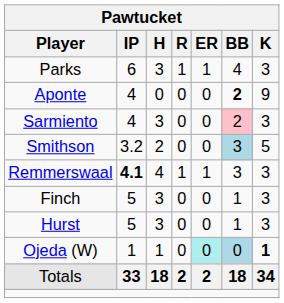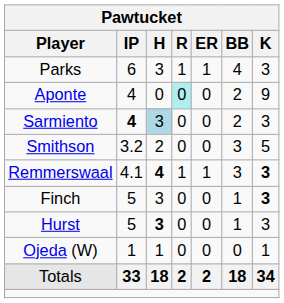(182, 95) no background -> (182, 95) paleturquoise background
(237, 95) bold -> (237, 95) normal
(131, 121) normal -> (131, 121) bold
(159, 121) no background -> (159, 121) lightblue background
(237, 121) pink background -> (237, 121) no background
(237, 147) lightblue background -> (237, 147) no background
(131, 173) bold -> (131, 173) normal
(159, 173) normal -> (159, 173) bold
(266, 173) normal -> (266, 173) bold
(266, 198) normal -> (266, 198) bold
(159, 224) normal -> (159, 224) bold
(207, 250) paleturquoise background -> (207, 250) no background
(237, 250) lightblue background -> (237, 250) no background
(266, 250) bold -> (266, 250) normal
